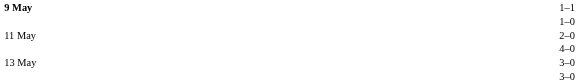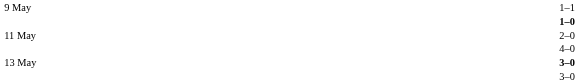(18, 8) bold -> (18, 8) normal
(567, 21) normal -> (567, 21) bold
(567, 62) normal -> (567, 62) bold
